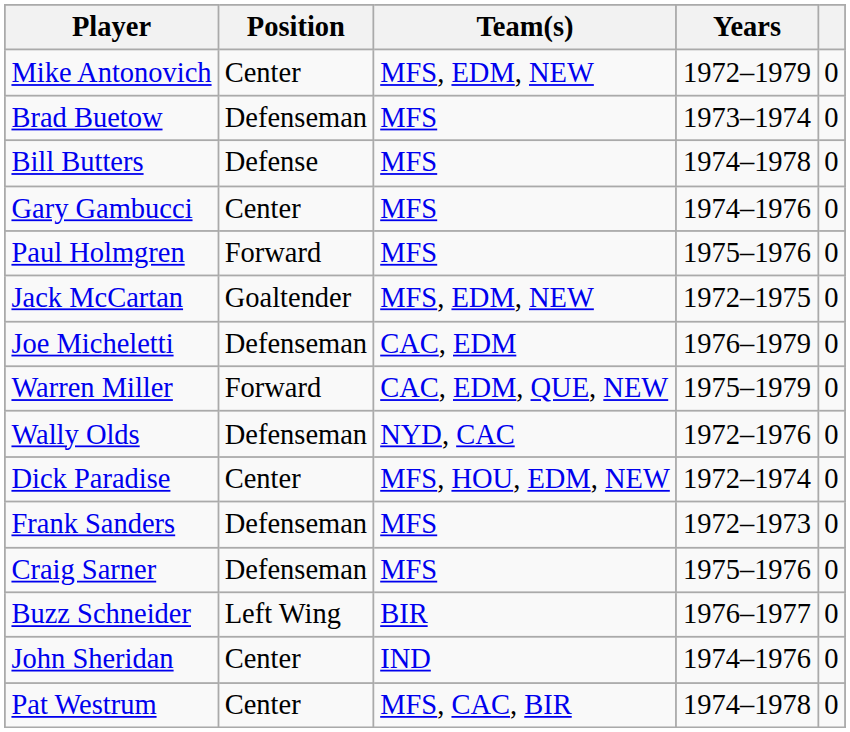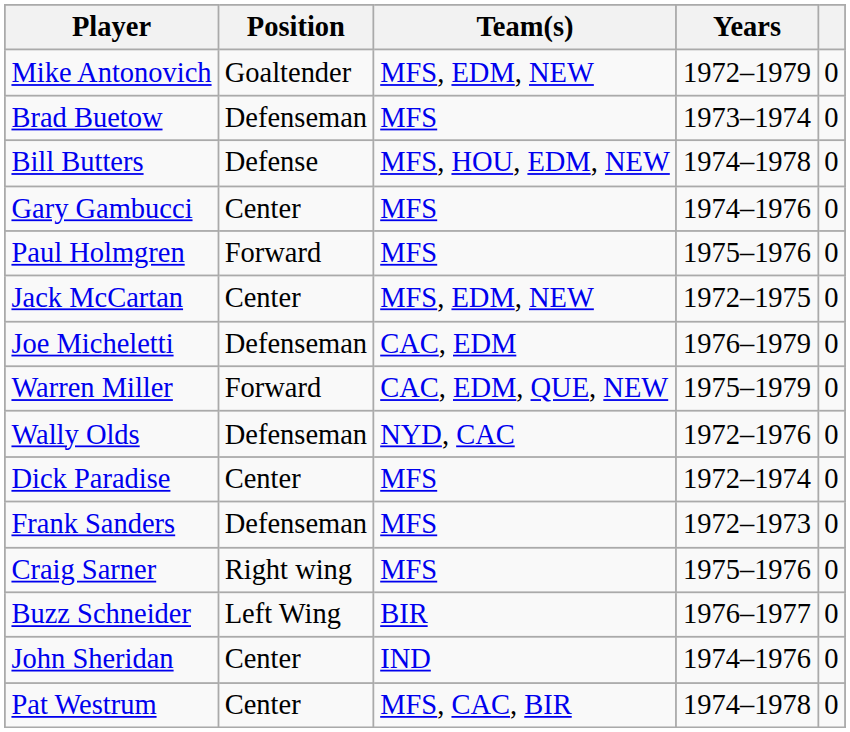(263, 72) Center -> (288, 72) Goaltender
(409, 162) MFS -> (525, 162) MFS, HOU, EDM, NEW
(288, 298) Goaltender -> (263, 298) Center
(525, 478) MFS, HOU, EDM, NEW -> (409, 478) MFS
(296, 569) Defenseman -> (288, 569) Right wing
